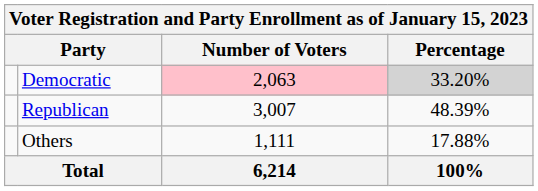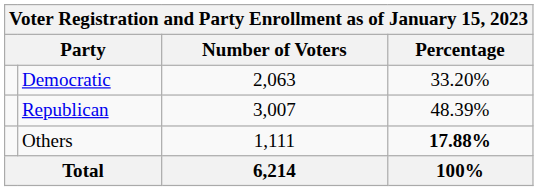(274, 79) pink background -> (274, 79) no background
(460, 79) lightgrey background -> (460, 79) no background
(460, 140) normal -> (460, 140) bold
